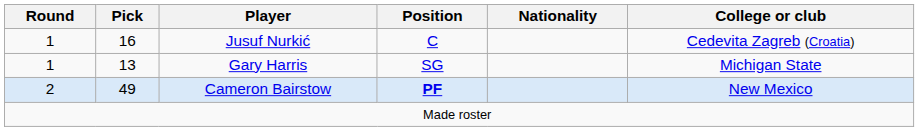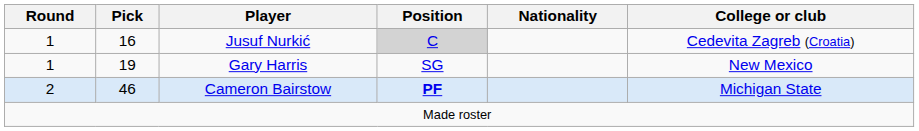(432, 41) no background -> (432, 41) lightgrey background
(127, 65) 13 -> (127, 65) 19
(771, 65) Michigan State -> (771, 65) New Mexico
(127, 89) 49 -> (127, 89) 46
(771, 89) New Mexico -> (771, 89) Michigan State
